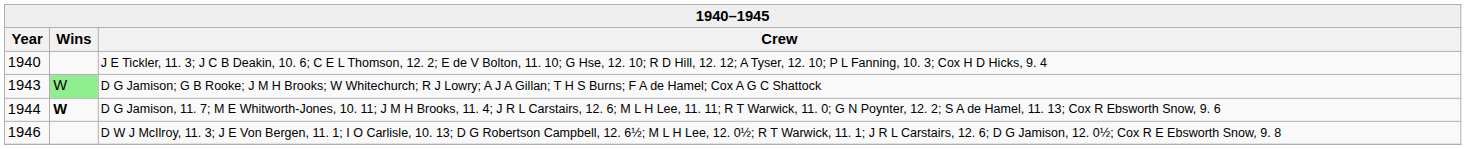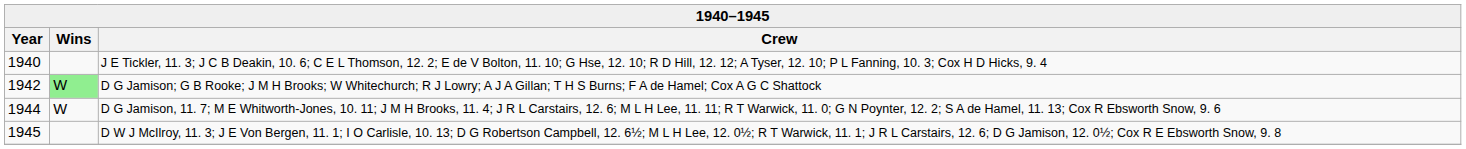(24, 86) 1943 -> (24, 86) 1942
(60, 109) bold -> (60, 109) normal
(24, 132) 1946 -> (24, 132) 1945
